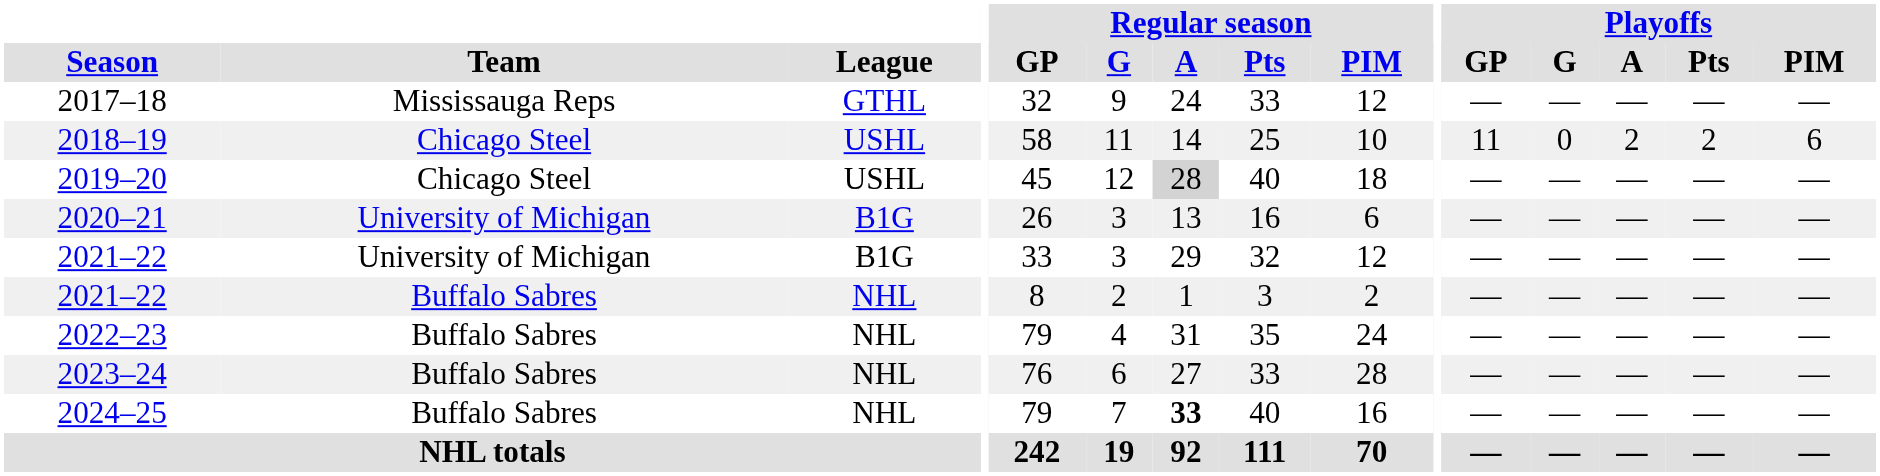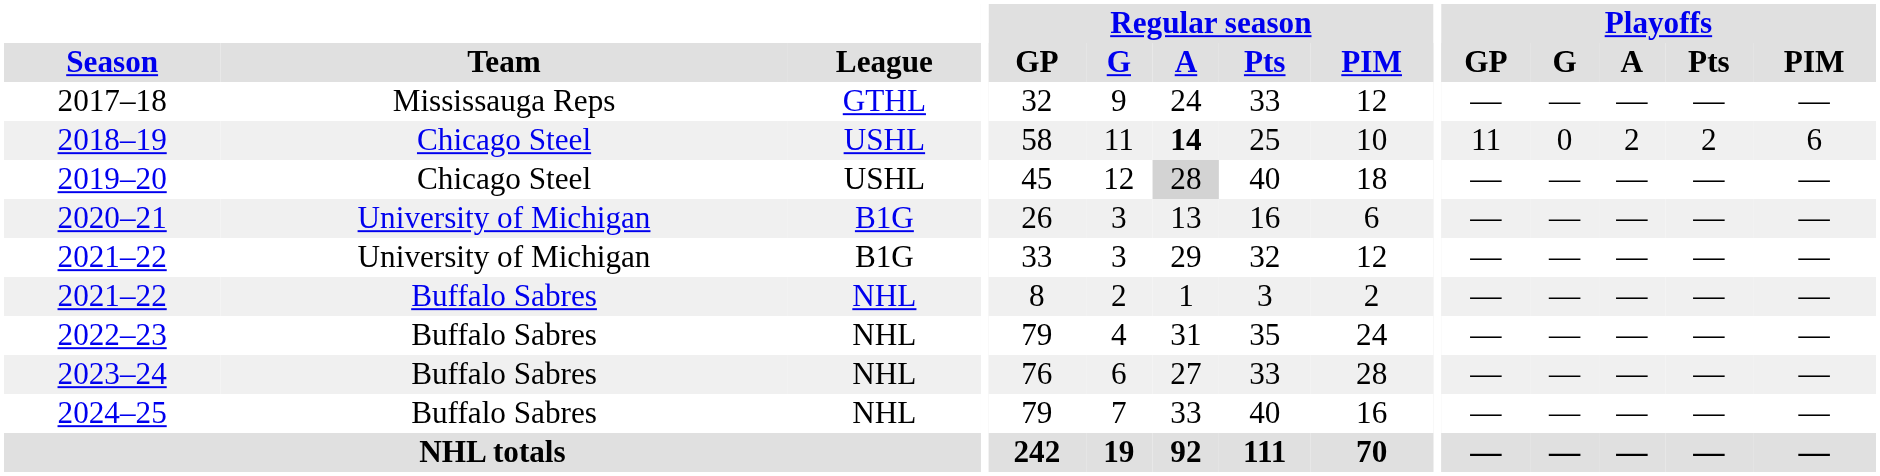(1186, 140) normal -> (1186, 140) bold
(1186, 413) bold -> (1186, 413) normal
